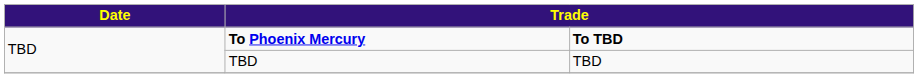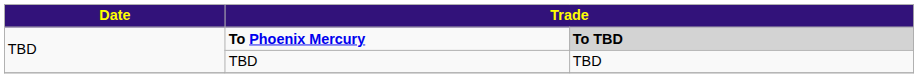(598, 38) no background -> (598, 38) lightgrey background
